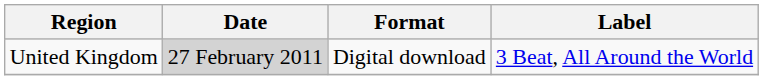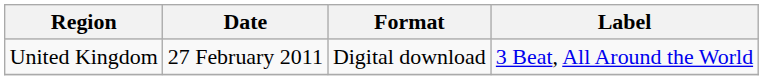(245, 56) lightgrey background -> (245, 56) no background
